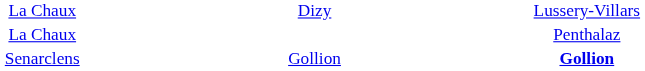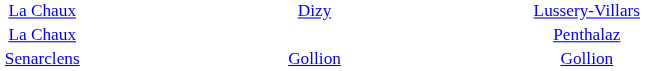(587, 58) bold -> (587, 58) normal
